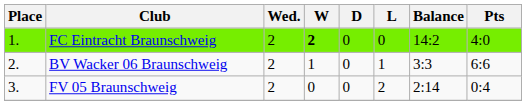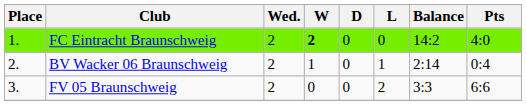(422, 64) 3:3 -> (426, 64) 2:14
(480, 64) 6:6 -> (480, 64) 0:4
(426, 87) 2:14 -> (422, 87) 3:3
(480, 87) 0:4 -> (480, 87) 6:6
